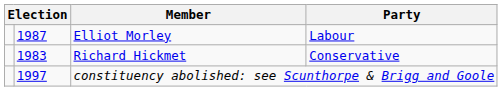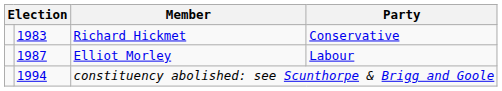rows swapped: (130, 55) <-> (122, 35)
(32, 76) 1997 -> (32, 76) 1994
